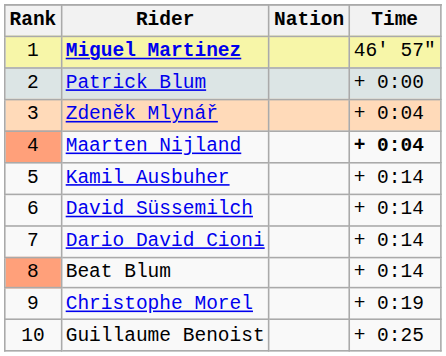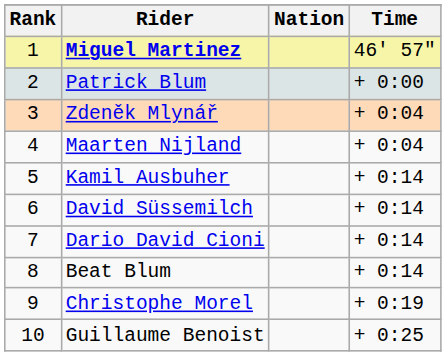(33, 147) lightsalmon background -> (33, 147) no background
(389, 147) bold -> (389, 147) normal
(33, 273) lightsalmon background -> (33, 273) no background
